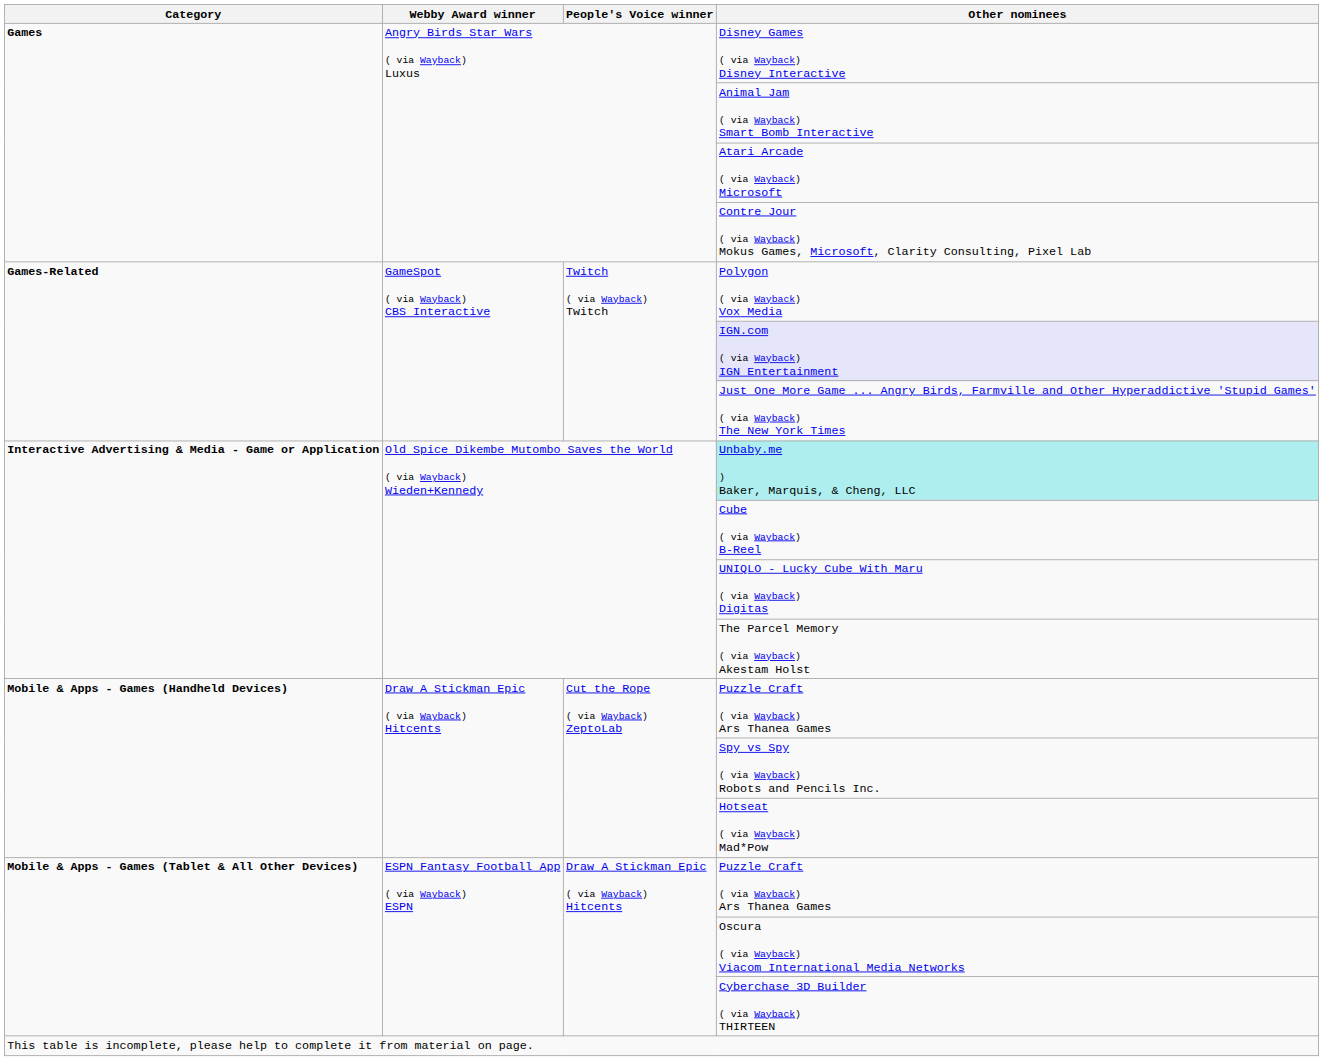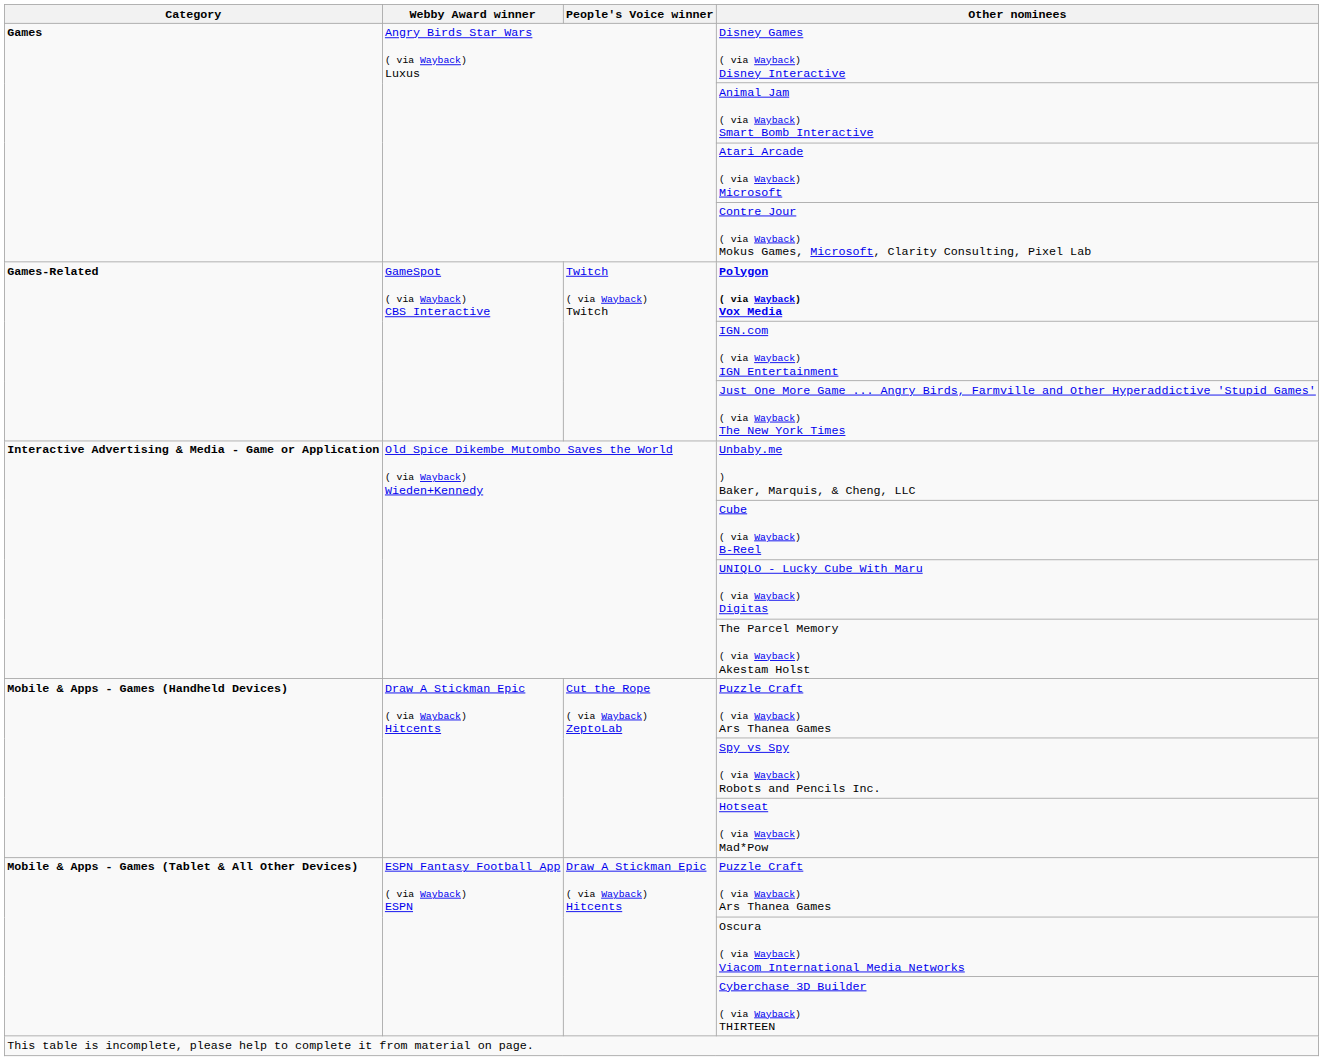(760, 292) normal -> (760, 292) bold
(779, 351) lavender background -> (779, 351) no background
(817, 470) paleturquoise background -> (817, 470) no background
